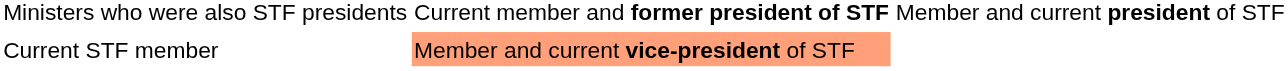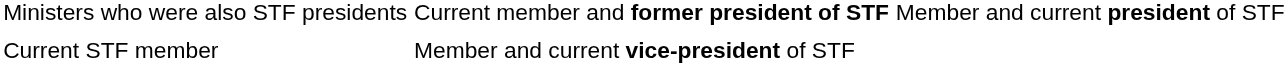(634, 50) lightsalmon background -> (634, 50) no background
